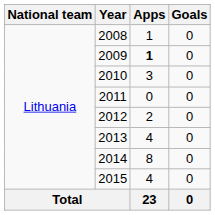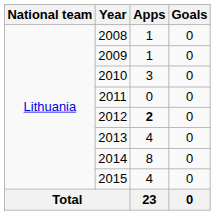(149, 55) bold -> (149, 55) normal
(149, 117) normal -> (149, 117) bold
